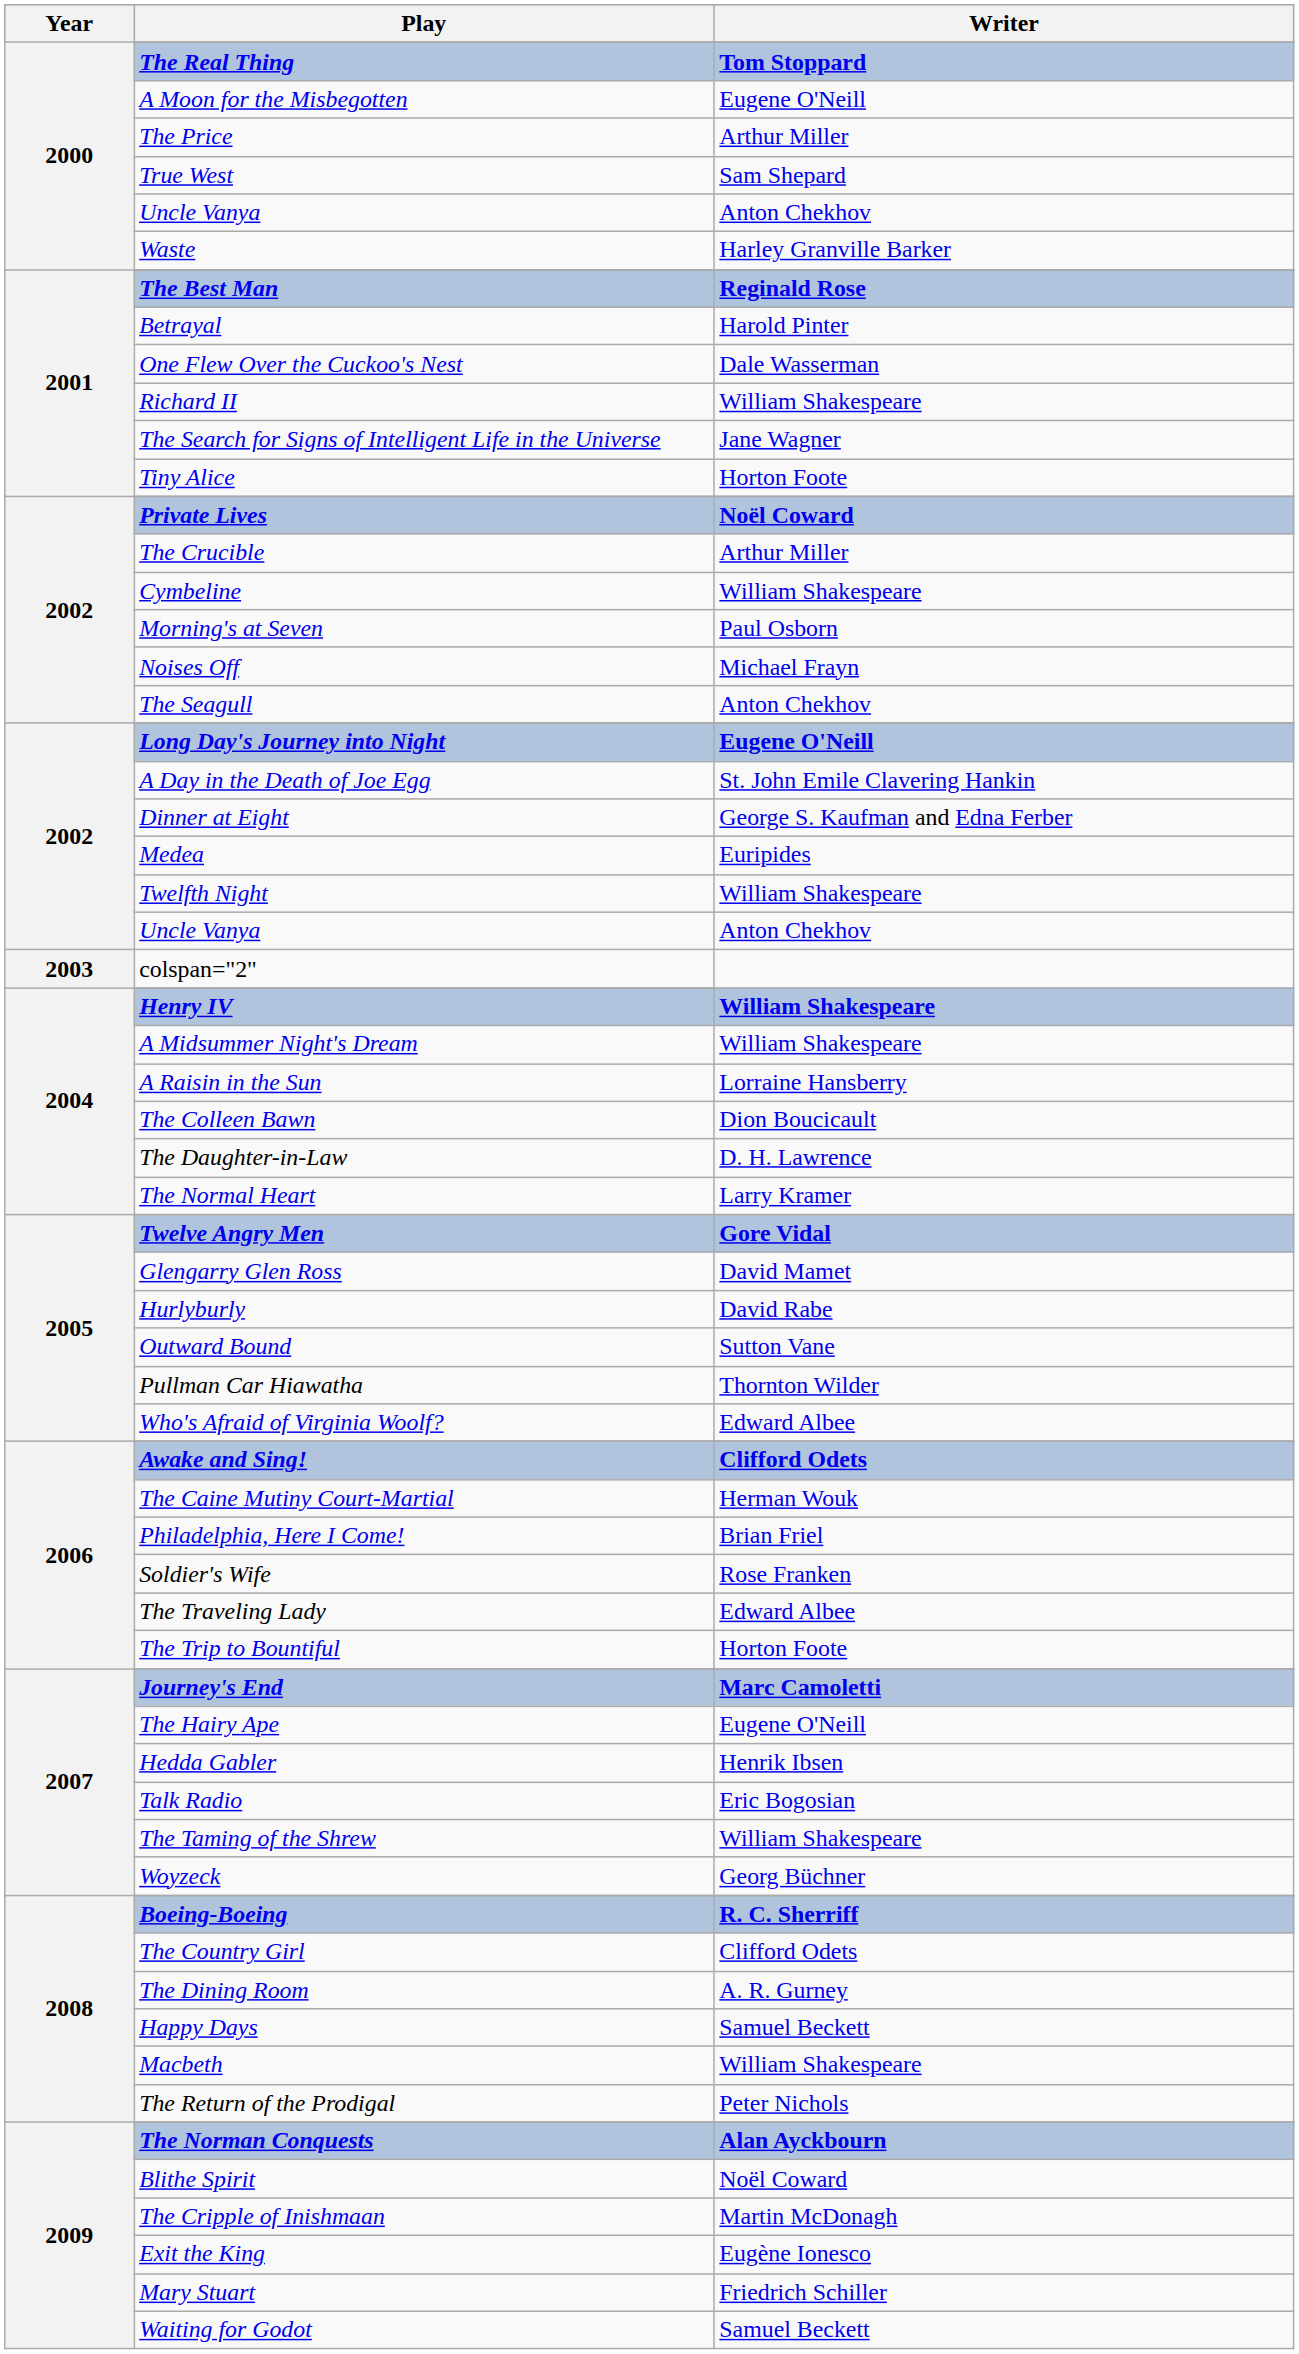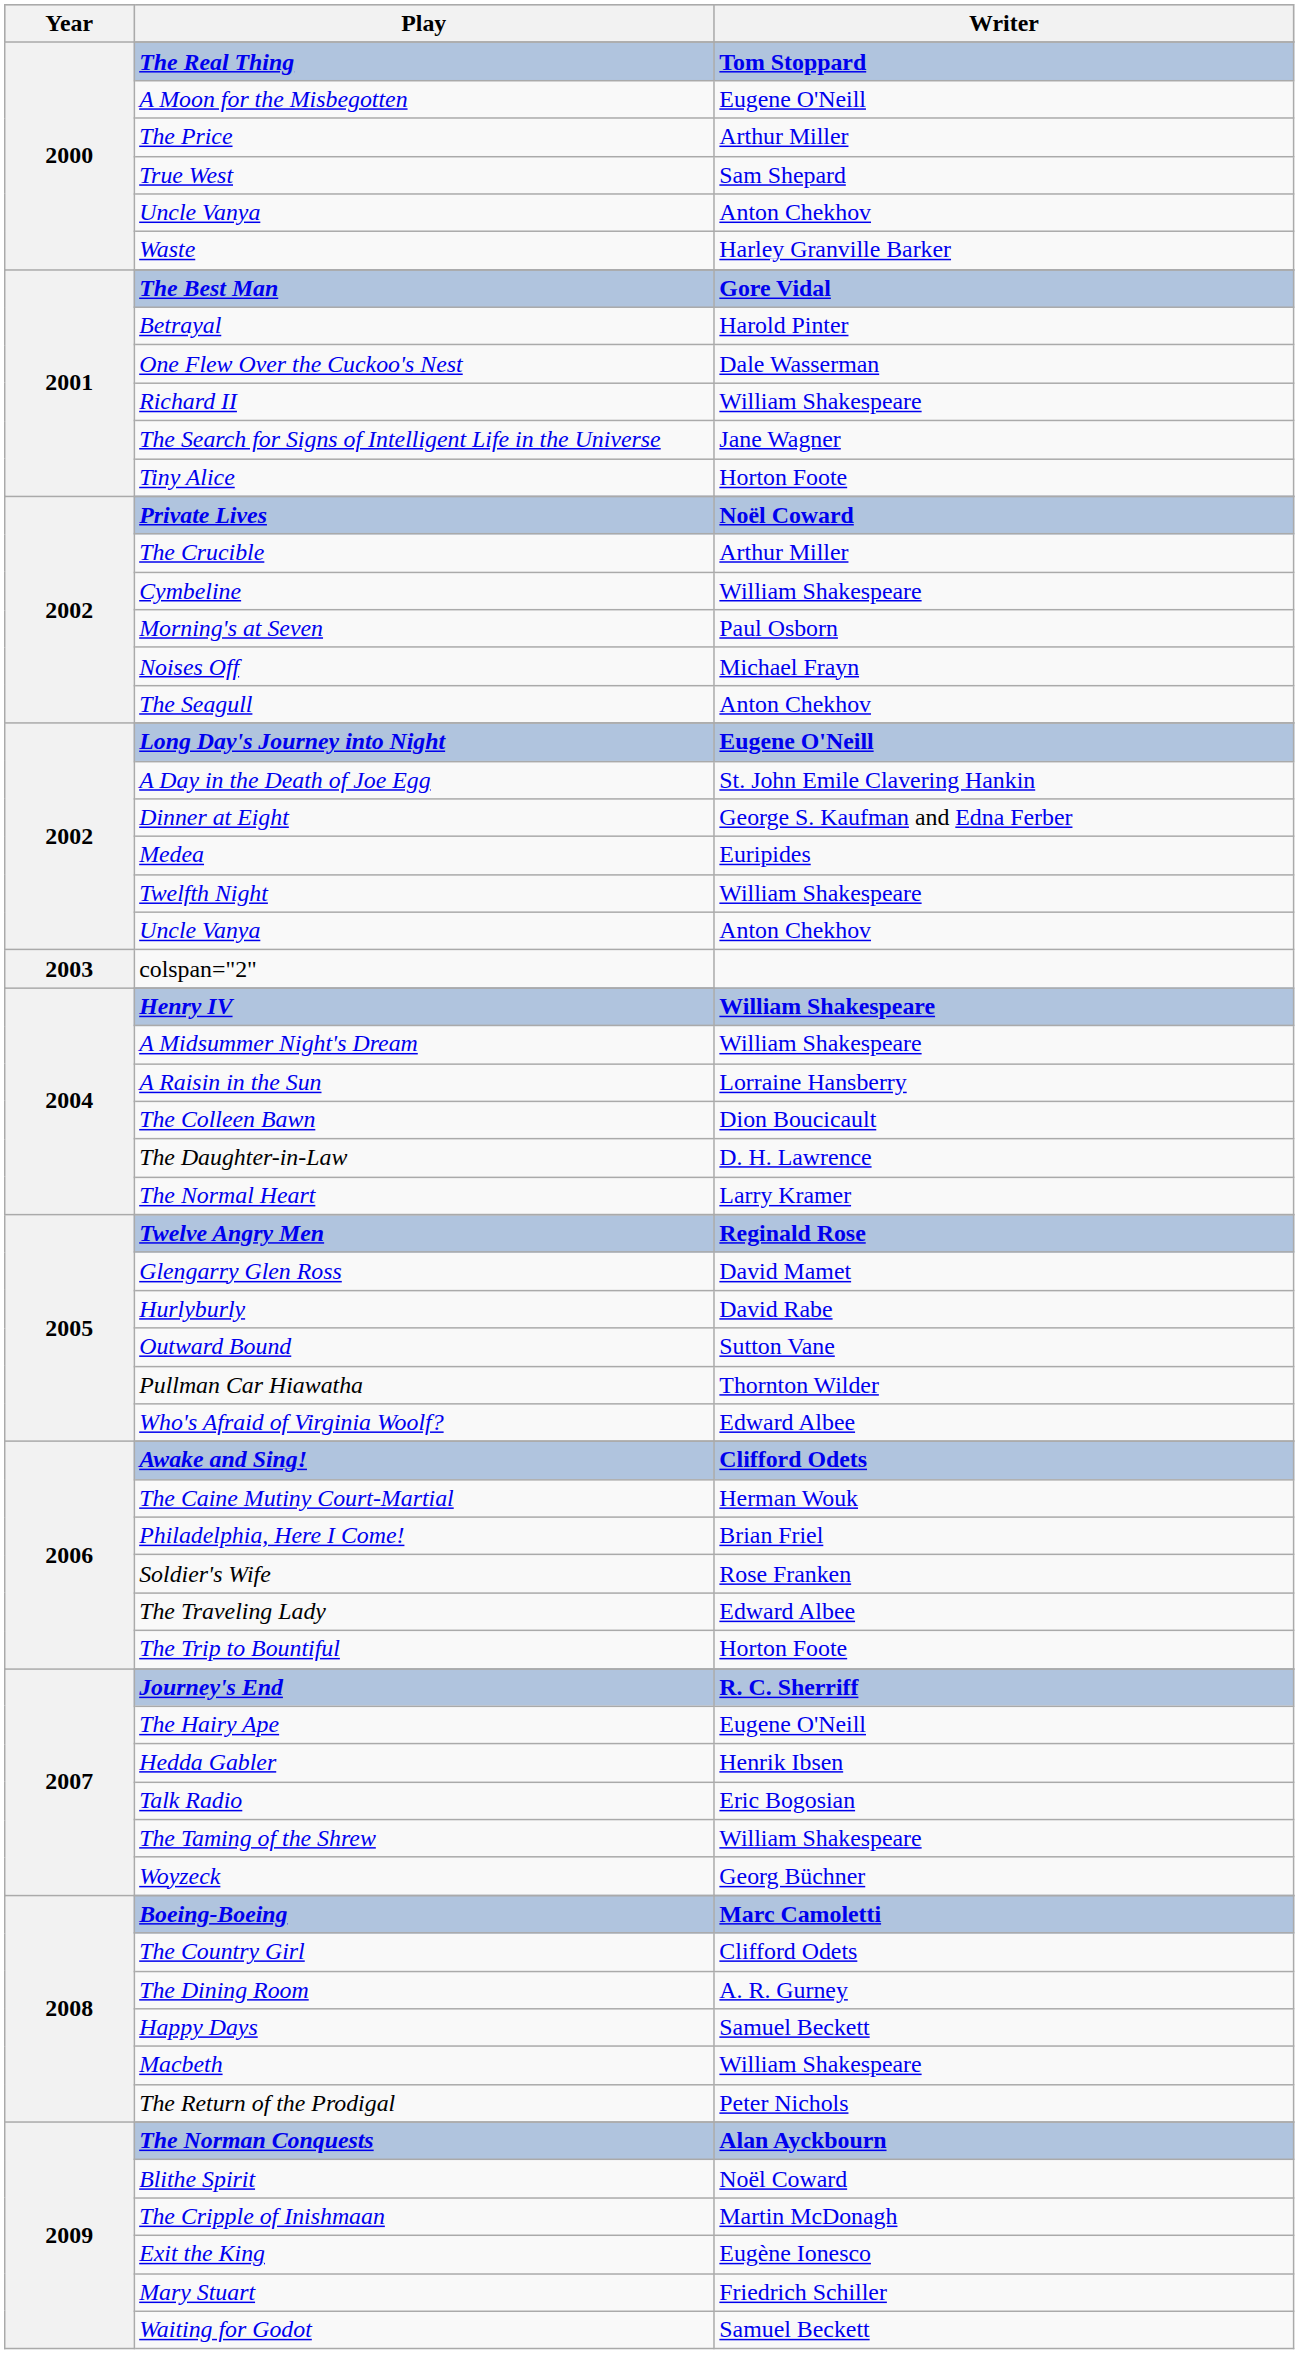(793, 288) Reginald Rose -> (775, 288) Gore Vidal
(775, 1233) Gore Vidal -> (793, 1233) Reginald Rose
(800, 1686) Marc Camoletti -> (789, 1686) R. C. Sherriff
(789, 1913) R. C. Sherriff -> (800, 1913) Marc Camoletti
